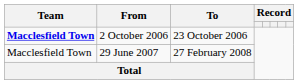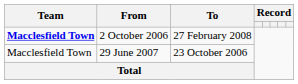(210, 35) 23 October 2006 -> (212, 35) 27 February 2008
(212, 53) 27 February 2008 -> (210, 53) 23 October 2006
